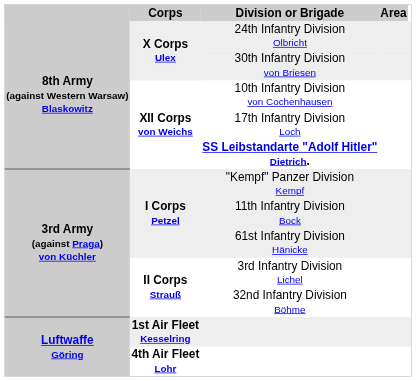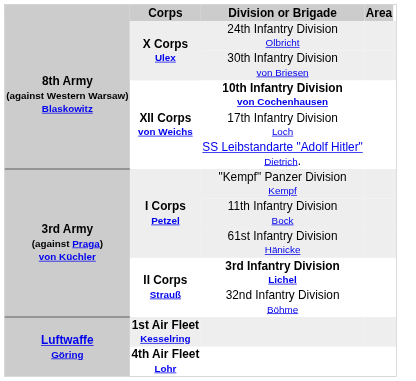(290, 95) normal -> (283, 95) bold
(290, 154) bold -> (283, 154) normal
(290, 272) normal -> (283, 272) bold
